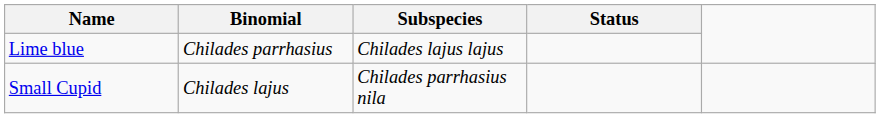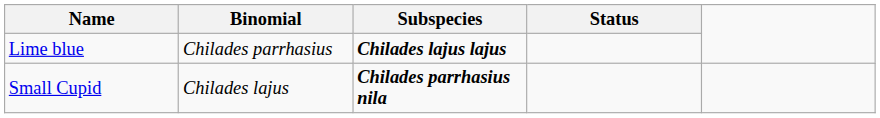(430, 48) normal -> (432, 48) bold
(432, 87) normal -> (434, 87) bold
